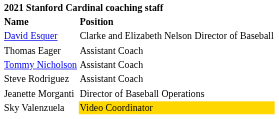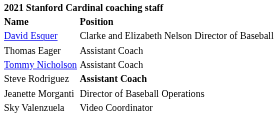(111, 79) normal -> (113, 79) bold
(116, 107) gold background -> (116, 107) no background
